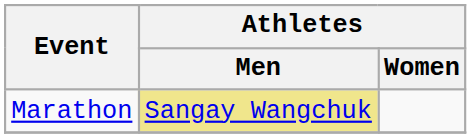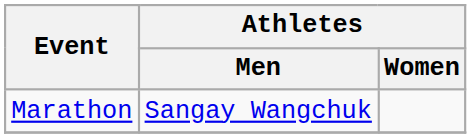(258, 111) khaki background -> (258, 111) no background
